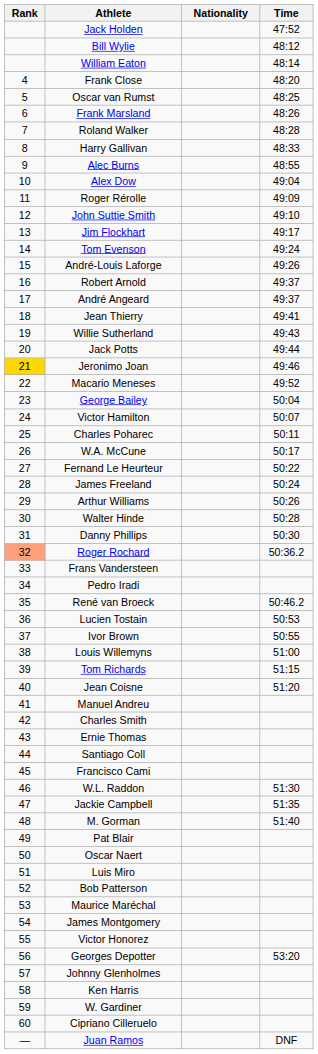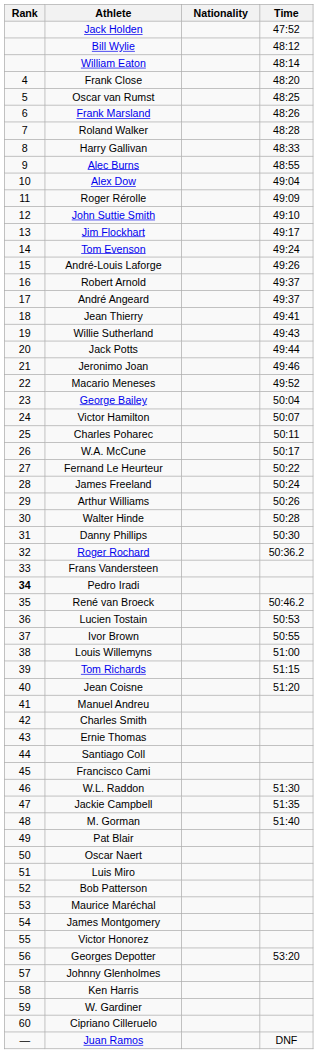(25, 367) gold background -> (25, 367) no background
(25, 552) lightsalmon background -> (25, 552) no background
(25, 586) normal -> (25, 586) bold
